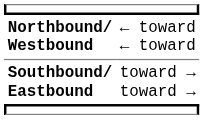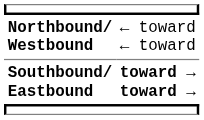(158, 82) normal -> (158, 82) bold
